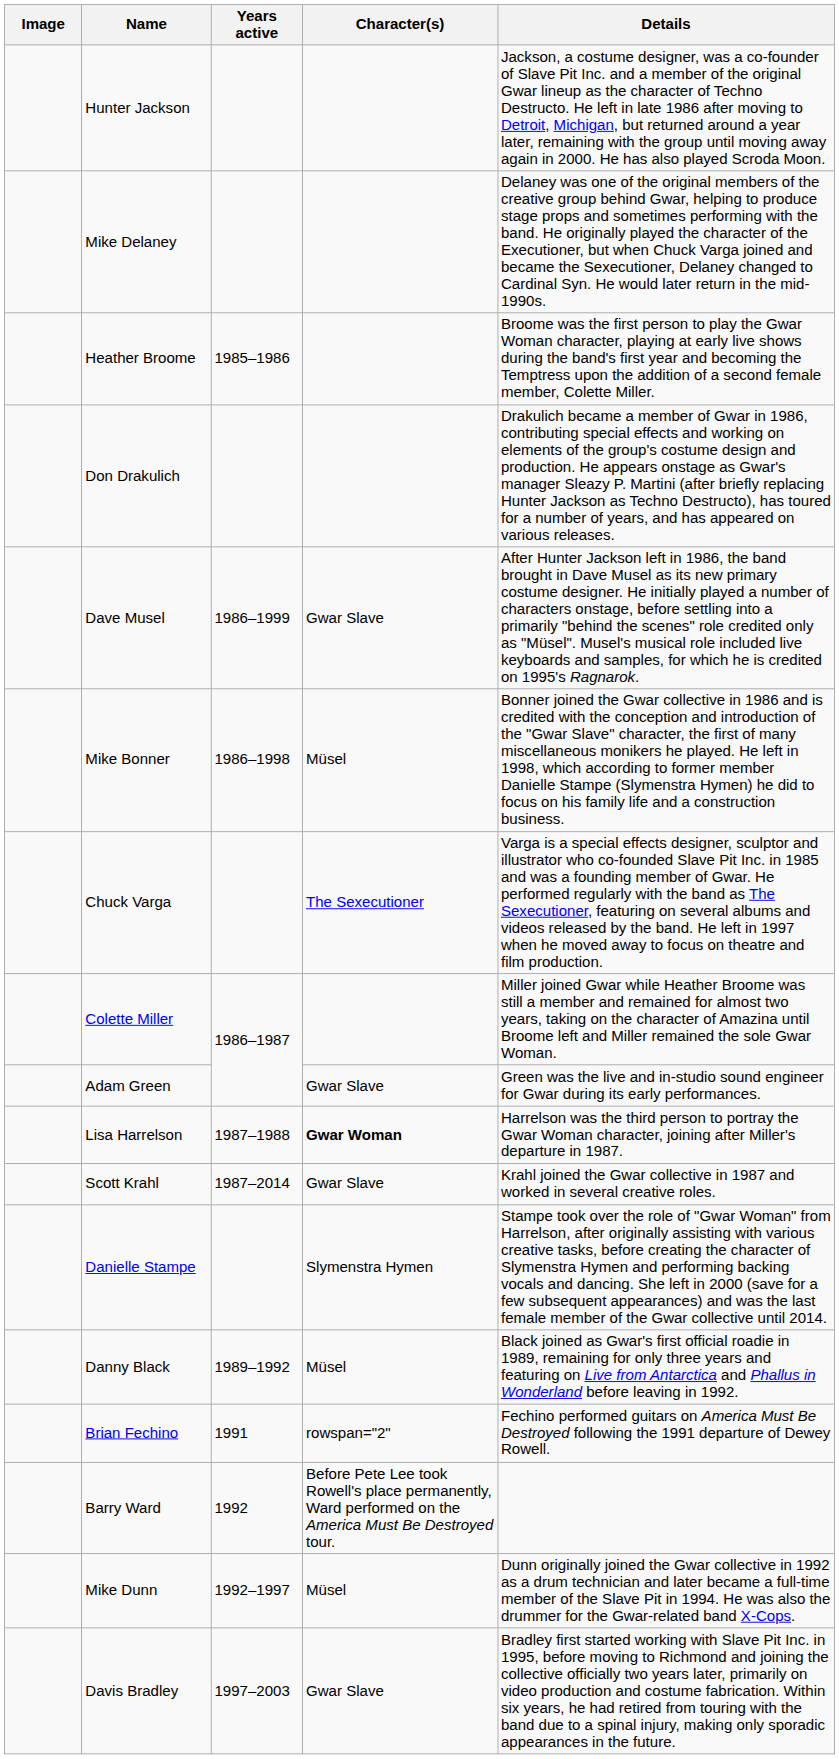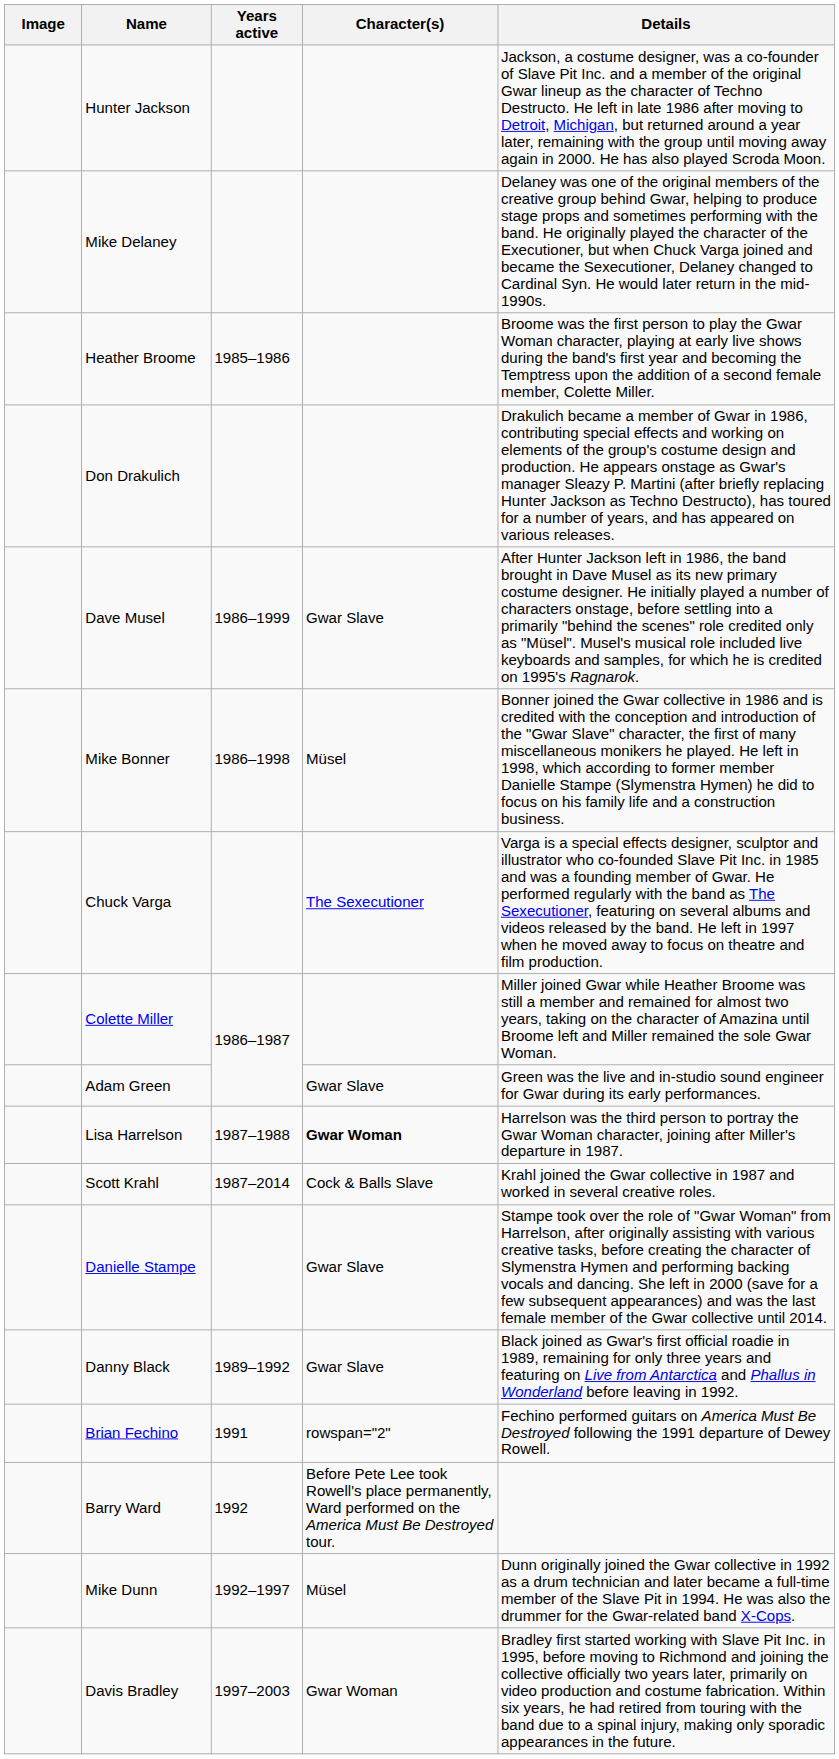(345, 1184) Gwar Slave -> (370, 1184) Cock & Balls Slave
(370, 1267) Slymenstra Hymen -> (345, 1267) Gwar Slave
(326, 1367) Müsel -> (345, 1367) Gwar Slave
(345, 1690) Gwar Slave -> (352, 1690) Gwar Woman
